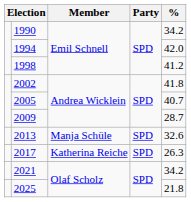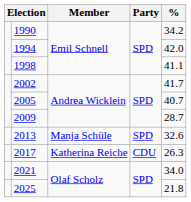(174, 65) 41.2 -> (174, 65) 41.1
(174, 83) 41.8 -> (174, 83) 41.7
(143, 153) SPD -> (144, 153) CDU
(174, 170) 34.2 -> (174, 170) 34.0
